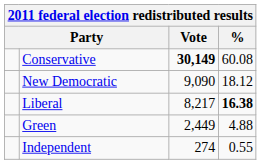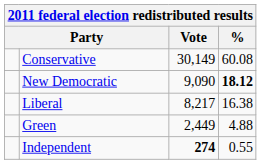(196, 59) bold -> (196, 59) normal
(237, 81) normal -> (237, 81) bold
(237, 103) bold -> (237, 103) normal
(205, 147) normal -> (205, 147) bold
